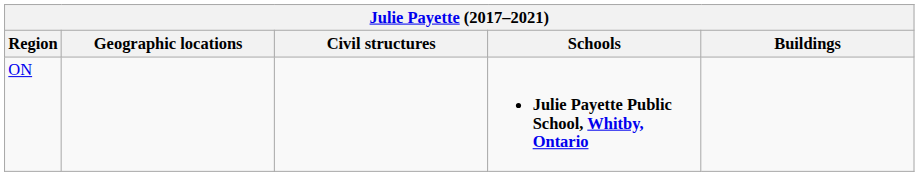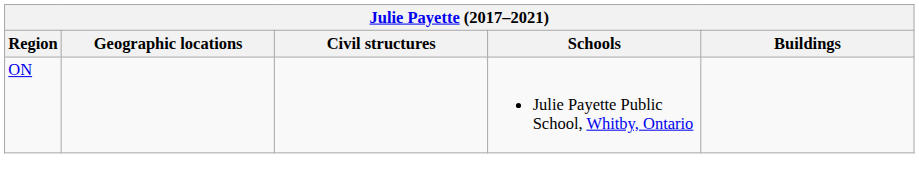(594, 123) bold -> (594, 114) normal
